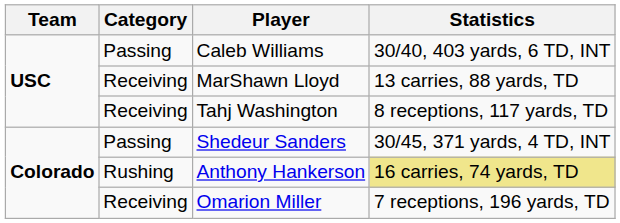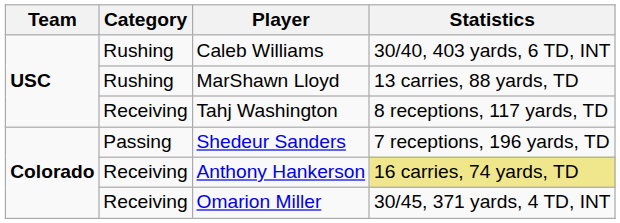(138, 50) Passing -> (139, 50) Rushing
(146, 80) Receiving -> (139, 80) Rushing
(492, 141) 30/45, 371 yards, 4 TD, INT -> (492, 141) 7 receptions, 196 yards, TD
(139, 172) Rushing -> (146, 172) Receiving
(492, 202) 7 receptions, 196 yards, TD -> (492, 202) 30/45, 371 yards, 4 TD, INT
